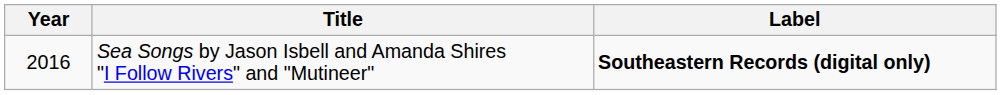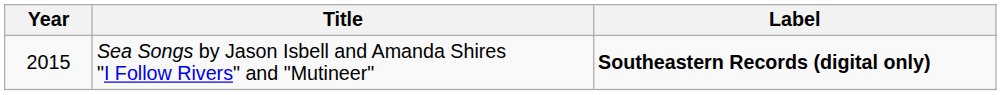(49, 62) 2016 -> (49, 62) 2015
